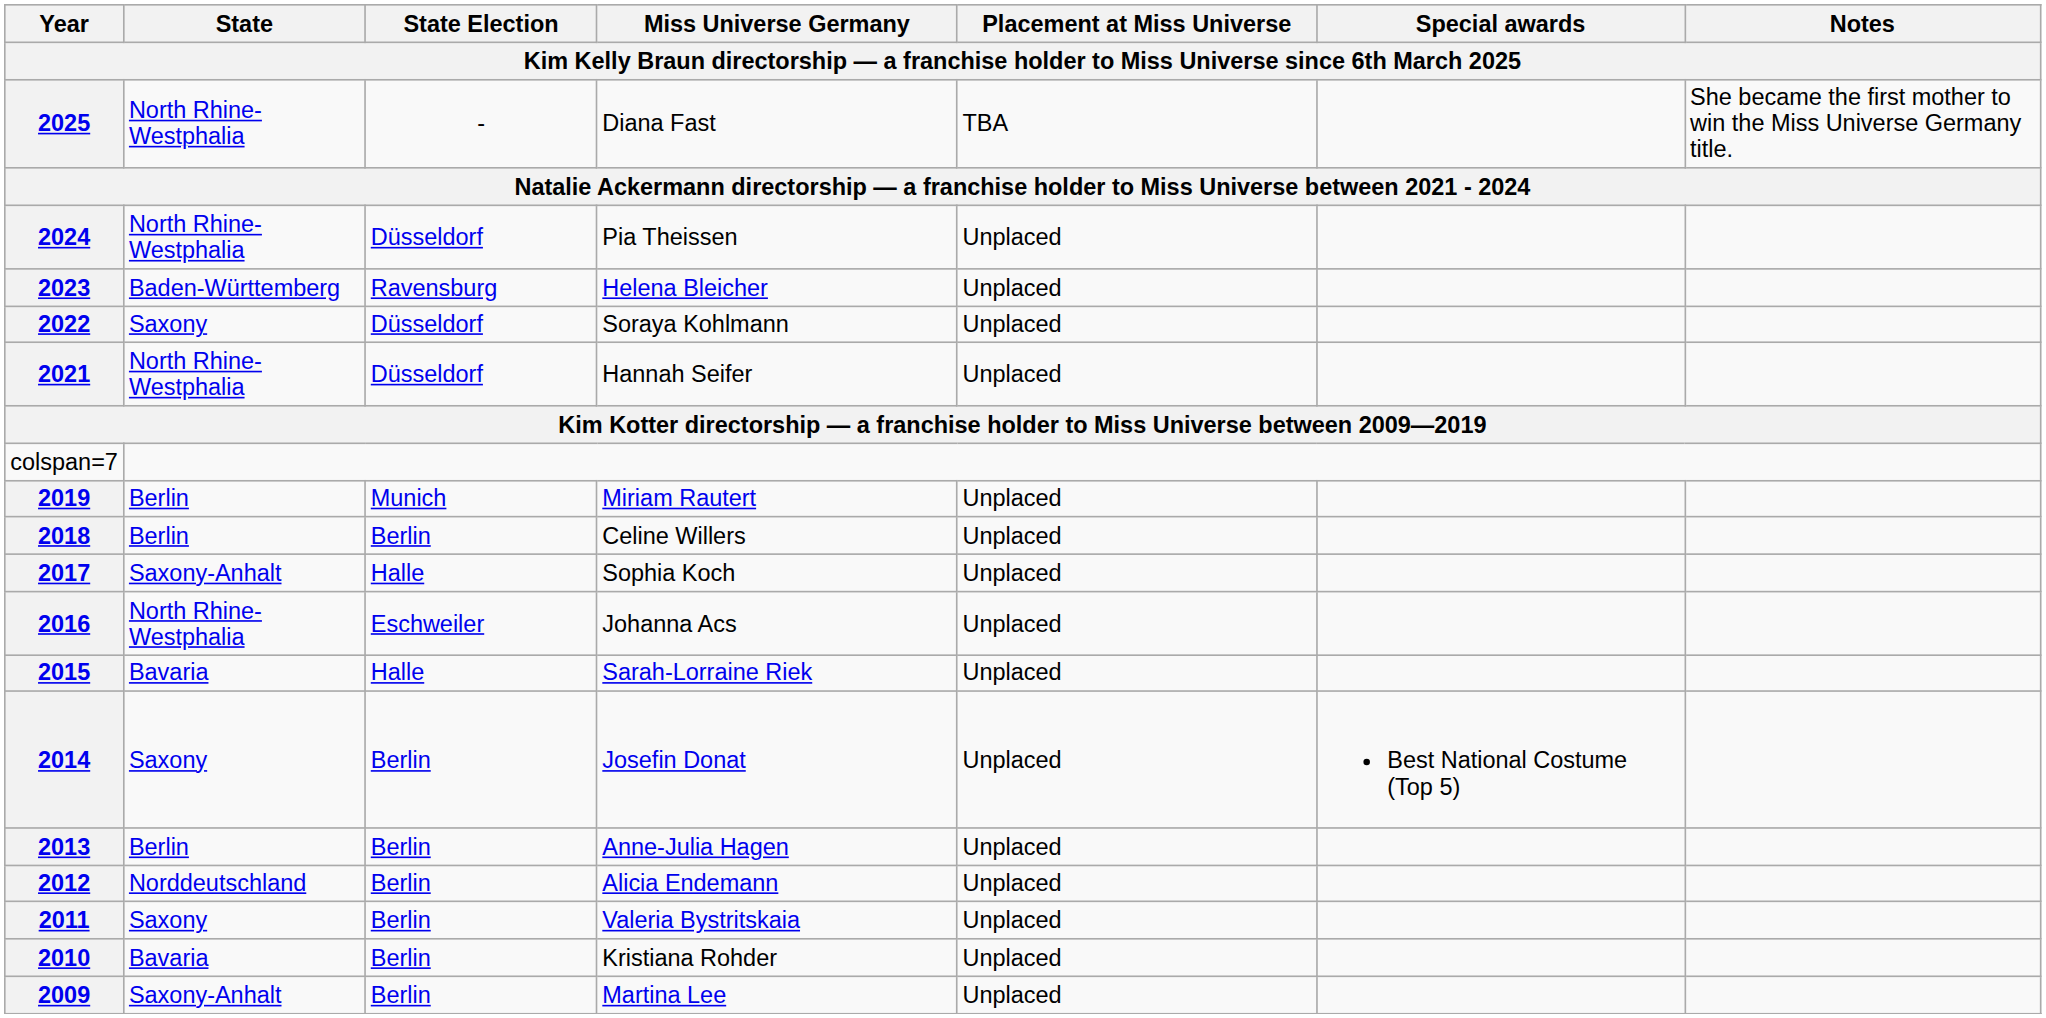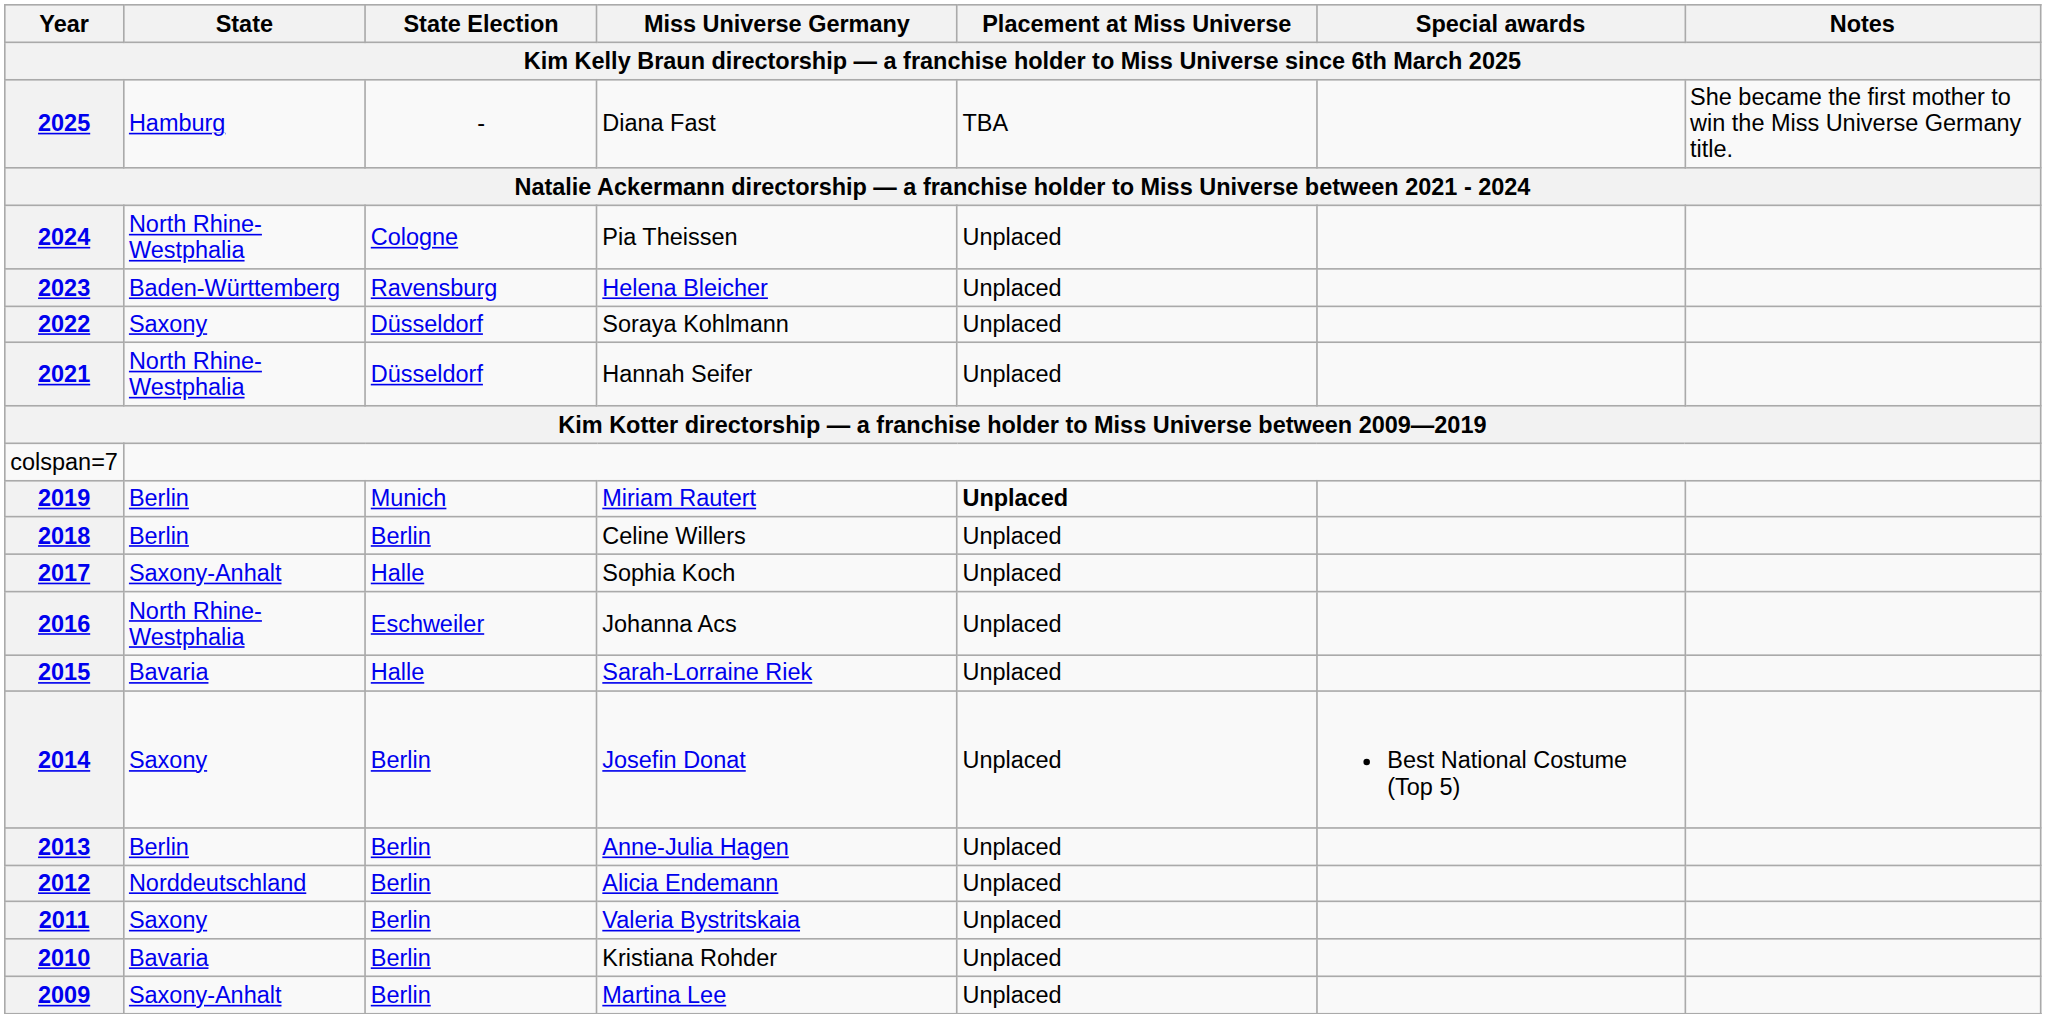(195, 124) North Rhine-Westphalia -> (177, 124) Hamburg
(427, 237) Düsseldorf -> (414, 237) Cologne
(1012, 499) normal -> (1015, 499) bold
